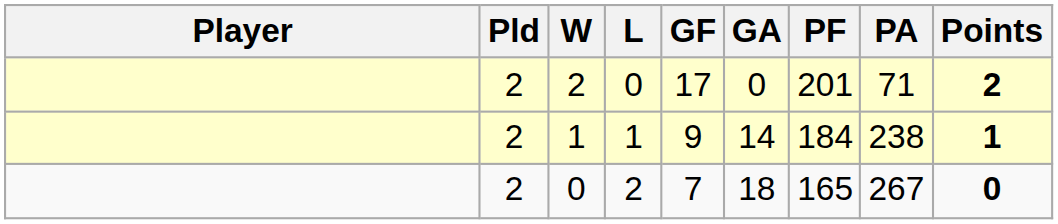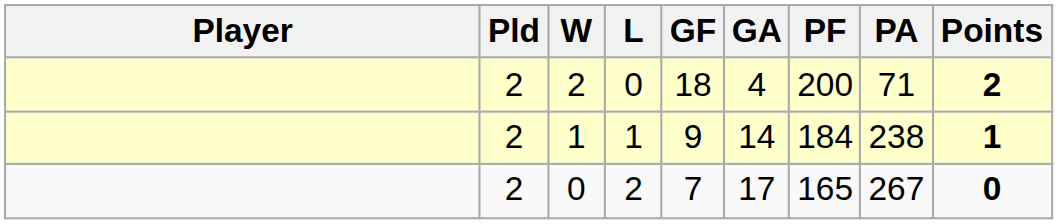(693, 84) 17 -> (693, 84) 18
(757, 84) 0 -> (757, 84) 4
(825, 84) 201 -> (825, 84) 200
(757, 190) 18 -> (757, 190) 17
